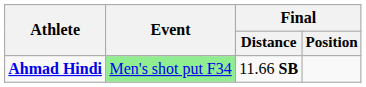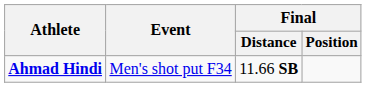(171, 69) lightgreen background -> (171, 69) no background
